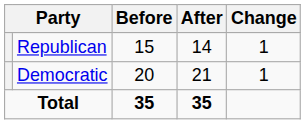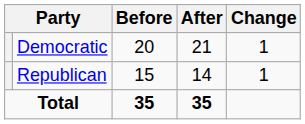rows swapped: (62, 75) <-> (62, 47)
